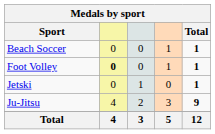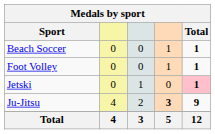(113, 67) bold -> (113, 67) normal
(196, 85) no background -> (196, 85) pink background
(168, 102) normal -> (168, 102) bold
